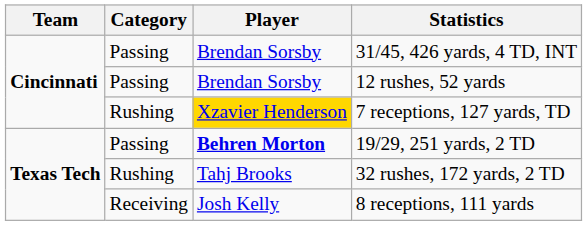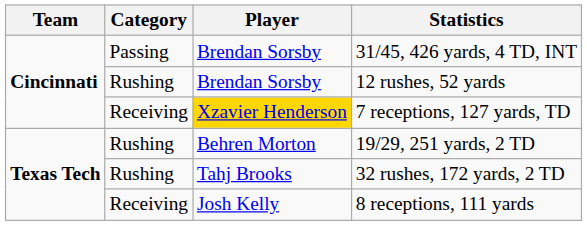(139, 81) Passing -> (142, 81) Rushing
(142, 112) Rushing -> (149, 112) Receiving
(139, 143) Passing -> (142, 143) Rushing
(261, 143) bold -> (256, 143) normal
